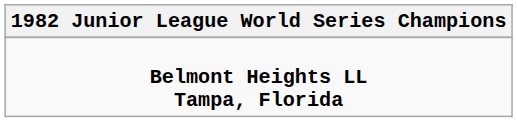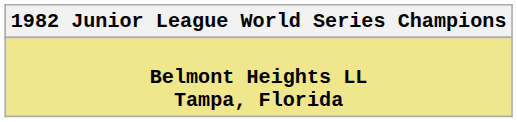(259, 89) no background -> (259, 89) khaki background
